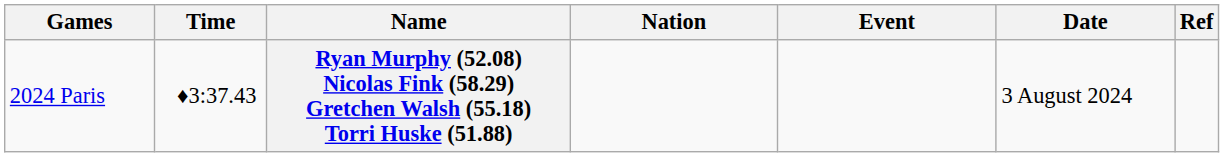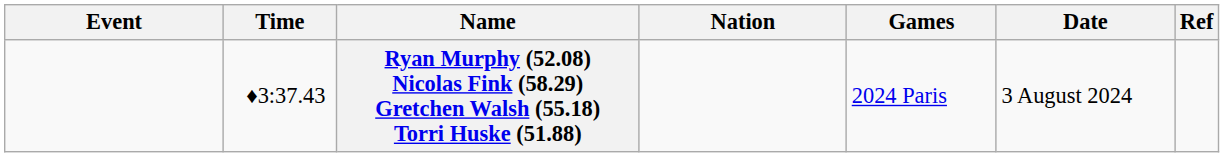columns swapped: (887, 22) <-> (80, 22)
